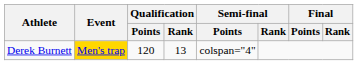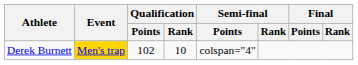(146, 50) 120 -> (146, 50) 102
(180, 50) 13 -> (180, 50) 10
